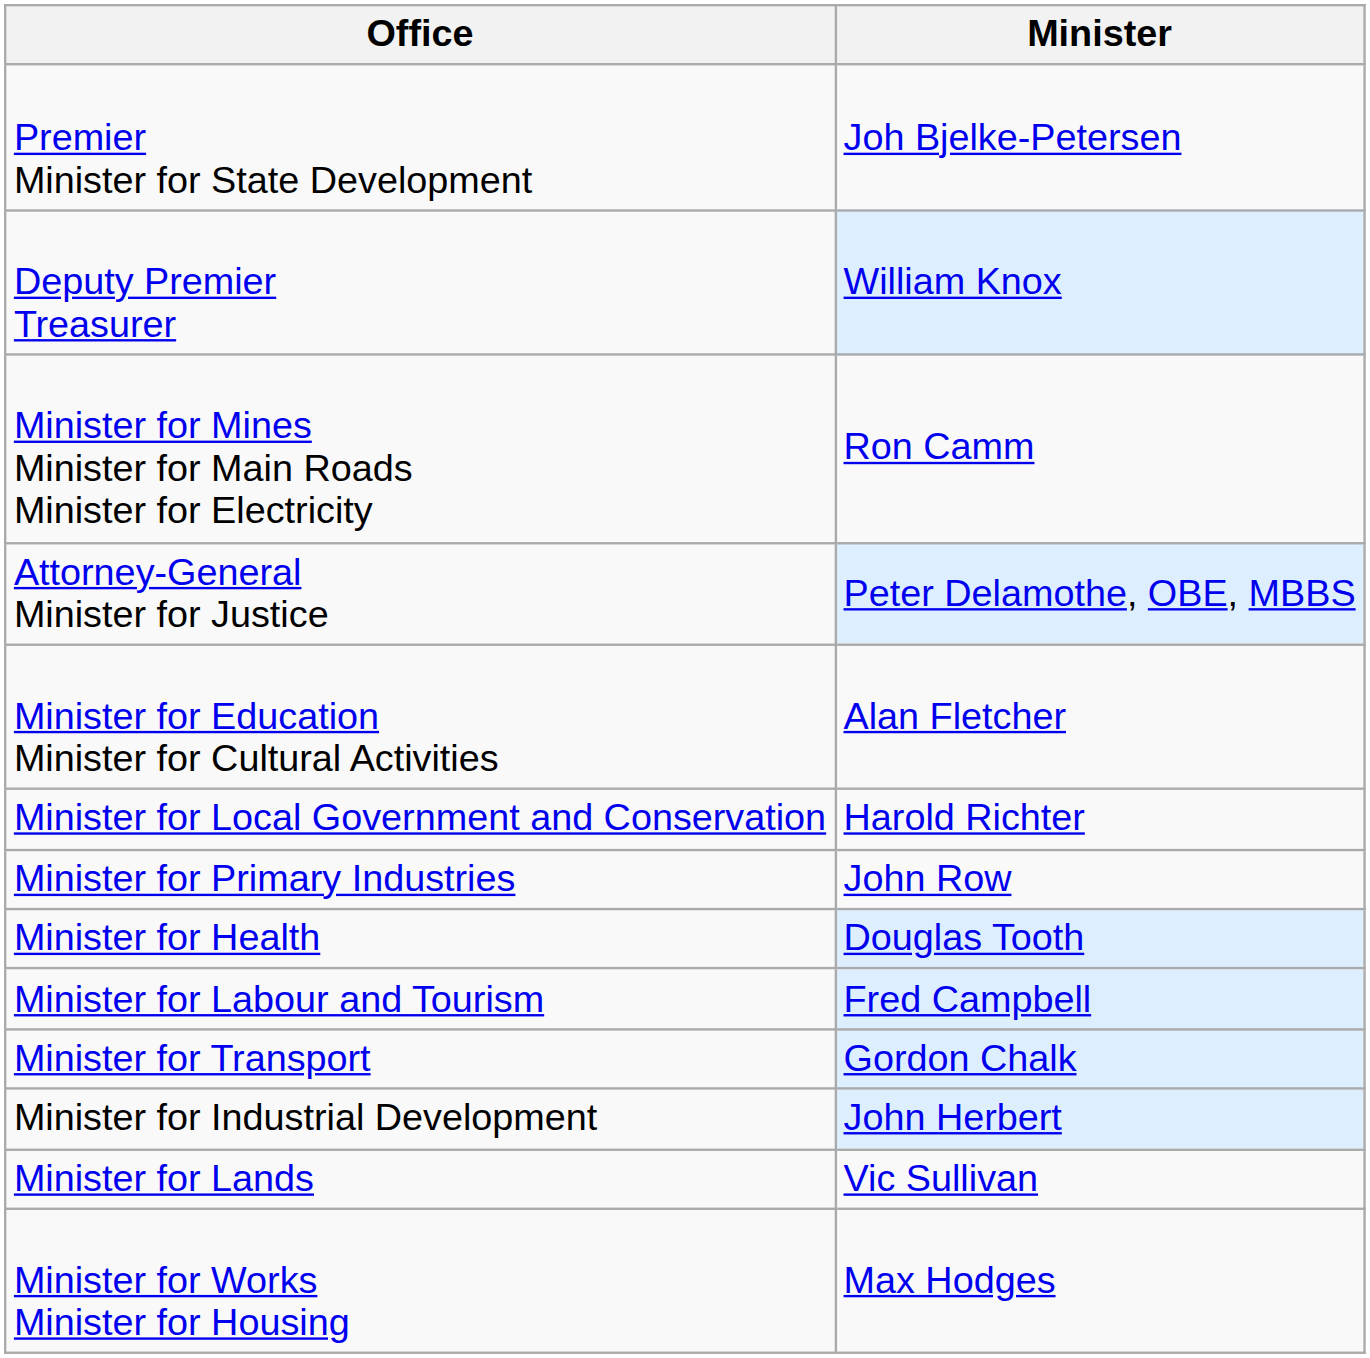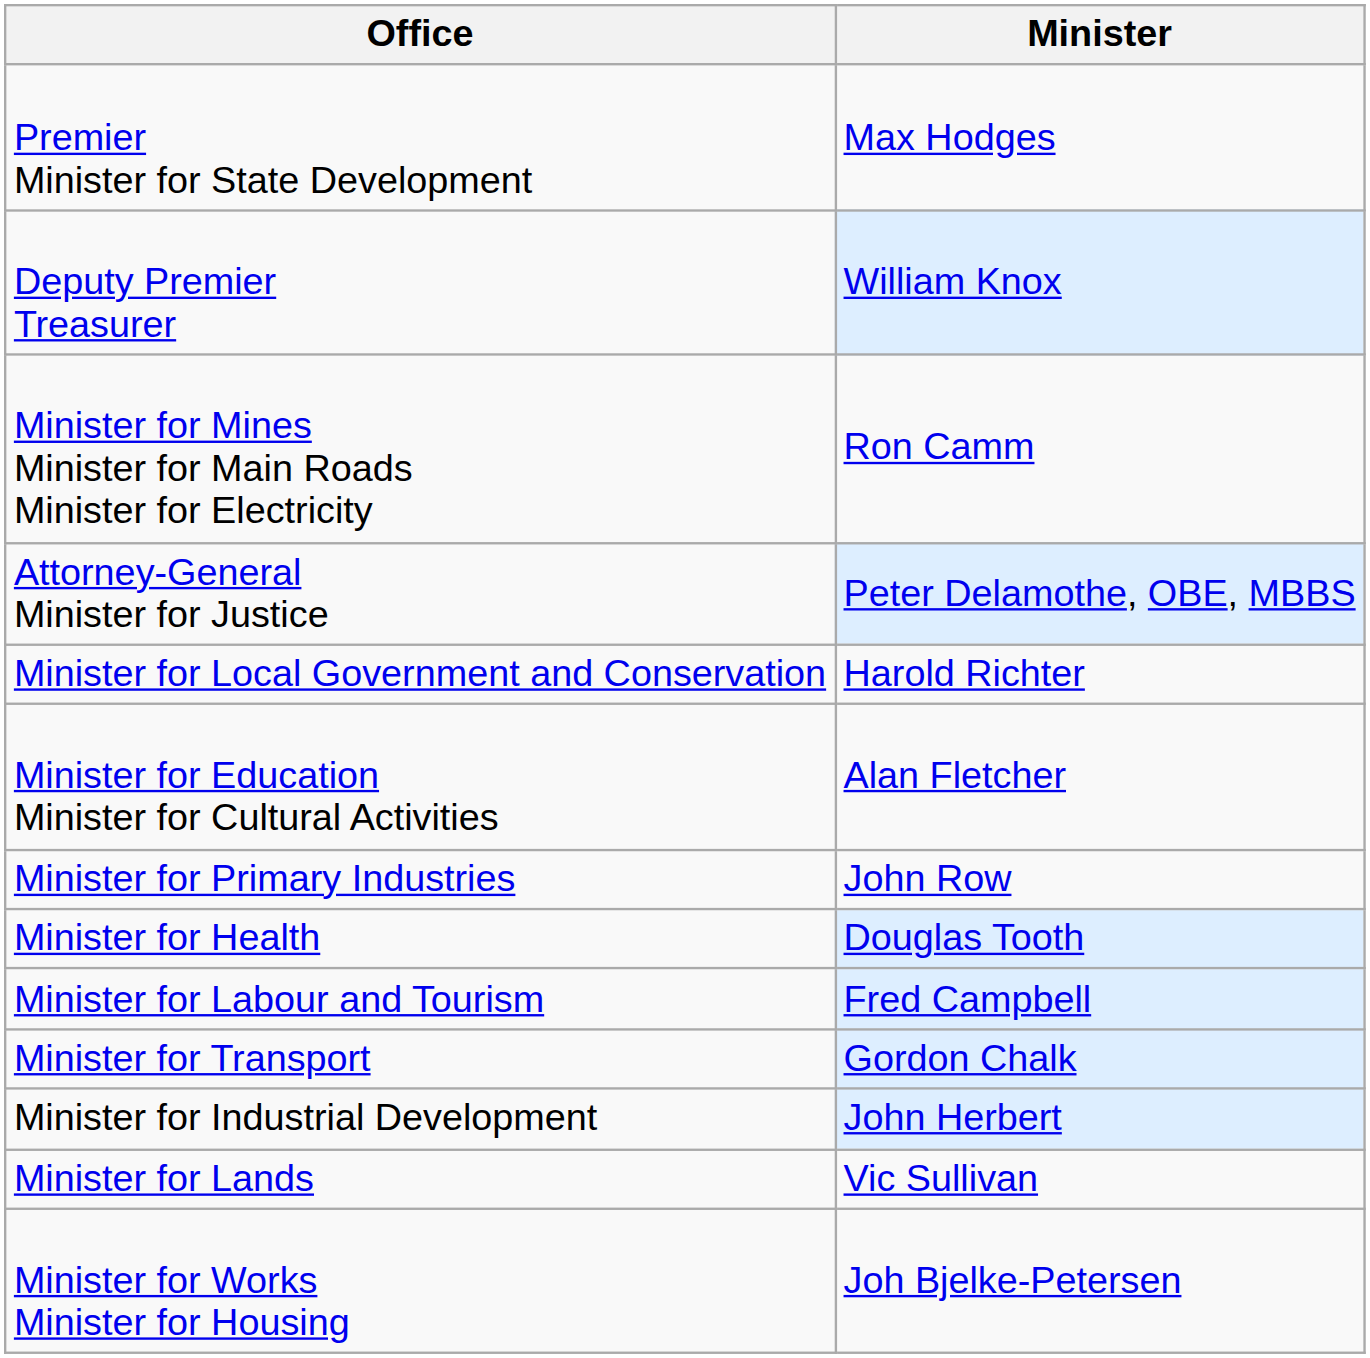(1012, 136) Joh Bjelke-Petersen -> (950, 136) Max Hodges
rows swapped: (256, 737) <-> (420, 818)
(950, 1280) Max Hodges -> (1012, 1280) Joh Bjelke-Petersen
